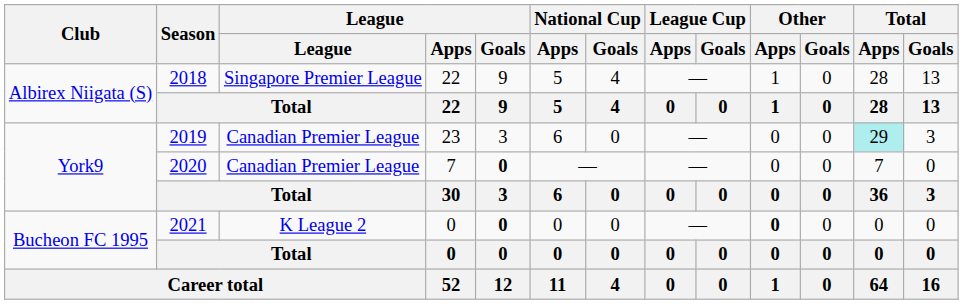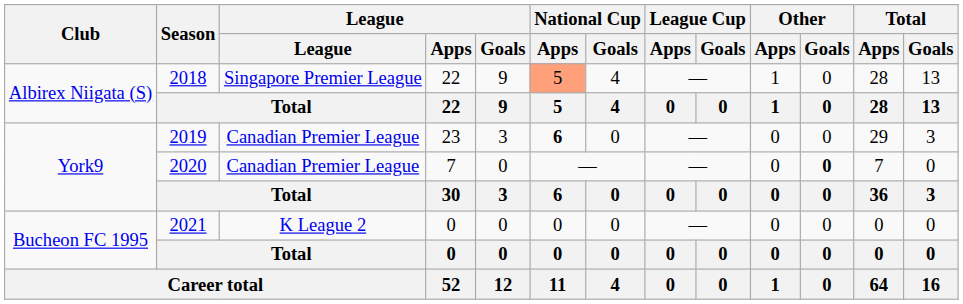(558, 78) no background -> (558, 78) lightsalmon background
(558, 136) normal -> (558, 136) bold
(879, 136) paleturquoise background -> (879, 136) no background
(503, 166) bold -> (503, 166) normal
(827, 166) normal -> (827, 166) bold
(503, 225) bold -> (503, 225) normal
(775, 225) bold -> (775, 225) normal
